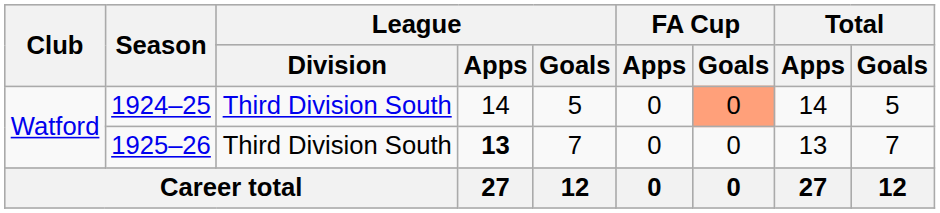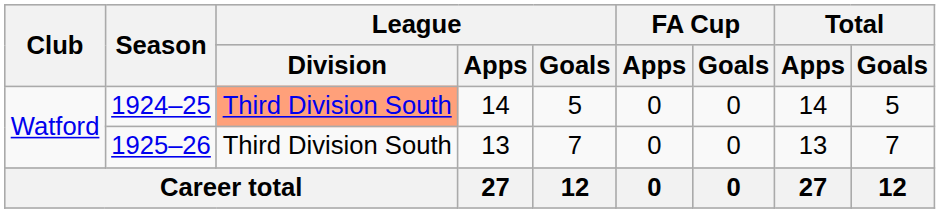(337, 106) no background -> (337, 106) lightsalmon background
(734, 106) lightsalmon background -> (734, 106) no background
(496, 146) bold -> (496, 146) normal
